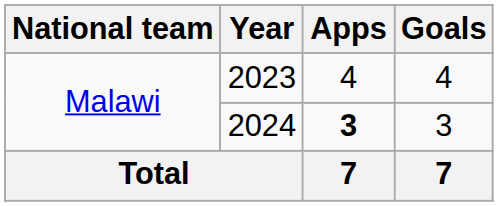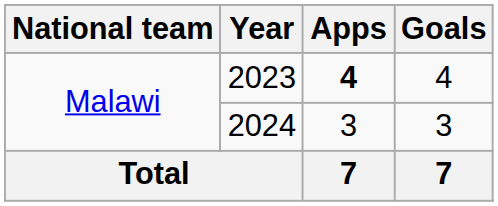(349, 77) normal -> (349, 77) bold
(349, 126) bold -> (349, 126) normal
